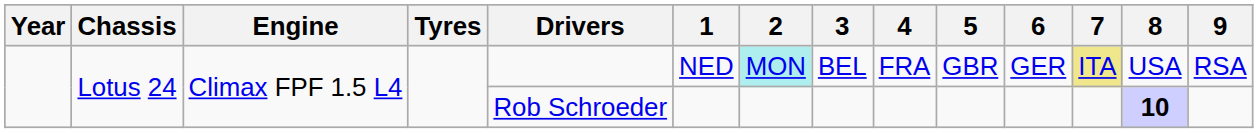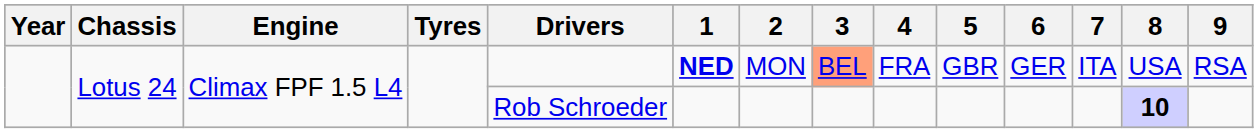(706, 66) normal -> (706, 66) bold
(776, 66) paleturquoise background -> (776, 66) no background
(842, 66) no background -> (842, 66) lightsalmon background
(1097, 66) khaki background -> (1097, 66) no background
